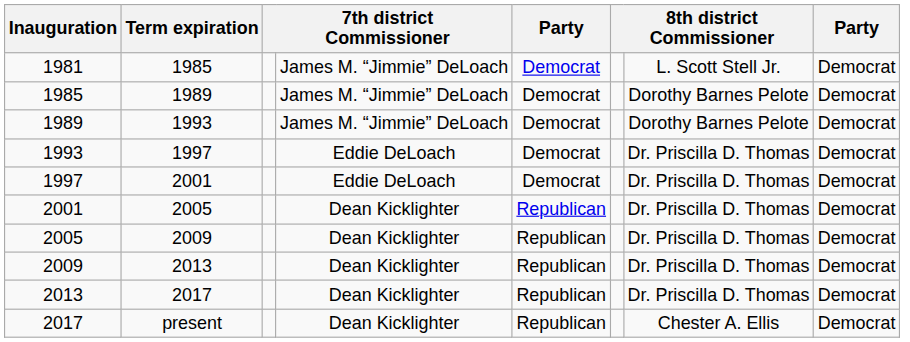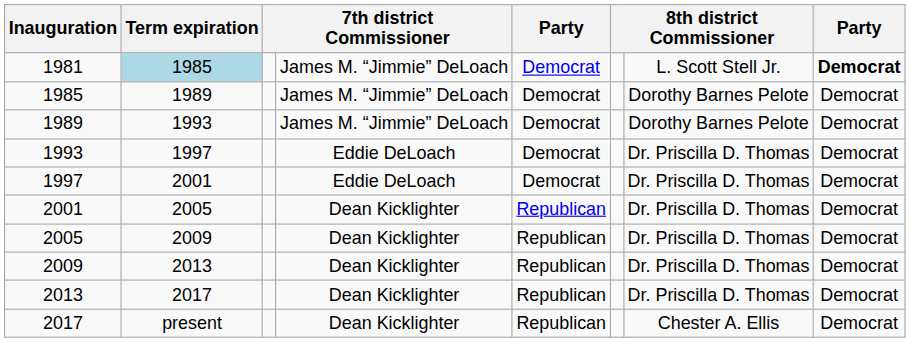(192, 67) no background -> (192, 67) lightblue background
(857, 67) normal -> (859, 67) bold
